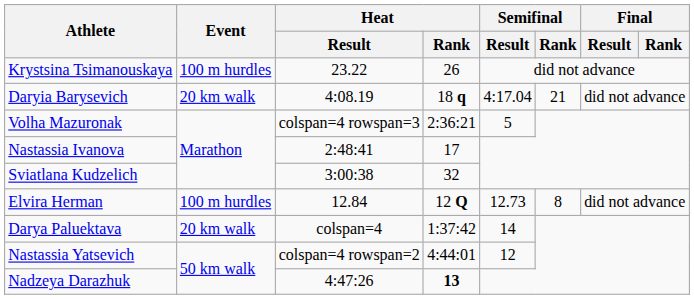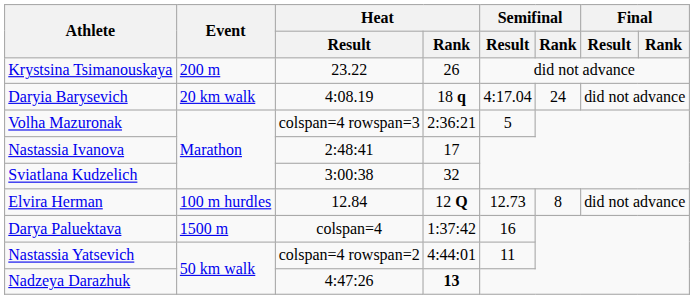(226, 70) 100 m hurdles -> (200, 70) 200 m
(558, 97) 21 -> (558, 97) 24
(218, 228) 20 km walk -> (204, 228) 1500 m
(508, 228) 14 -> (508, 228) 16
(508, 255) 12 -> (508, 255) 11
